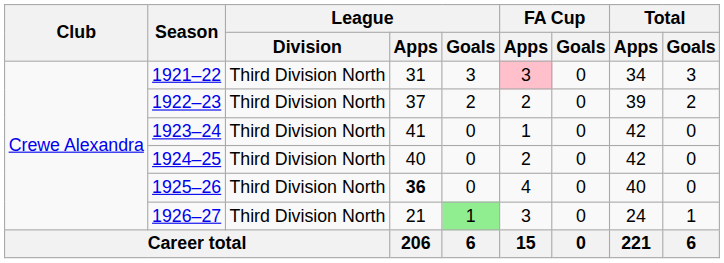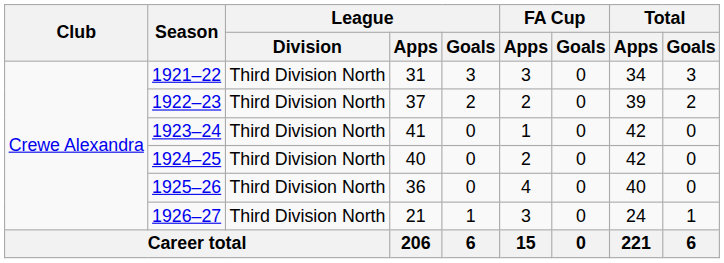(526, 74) pink background -> (526, 74) no background
(416, 187) bold -> (416, 187) normal
(471, 215) lightgreen background -> (471, 215) no background
